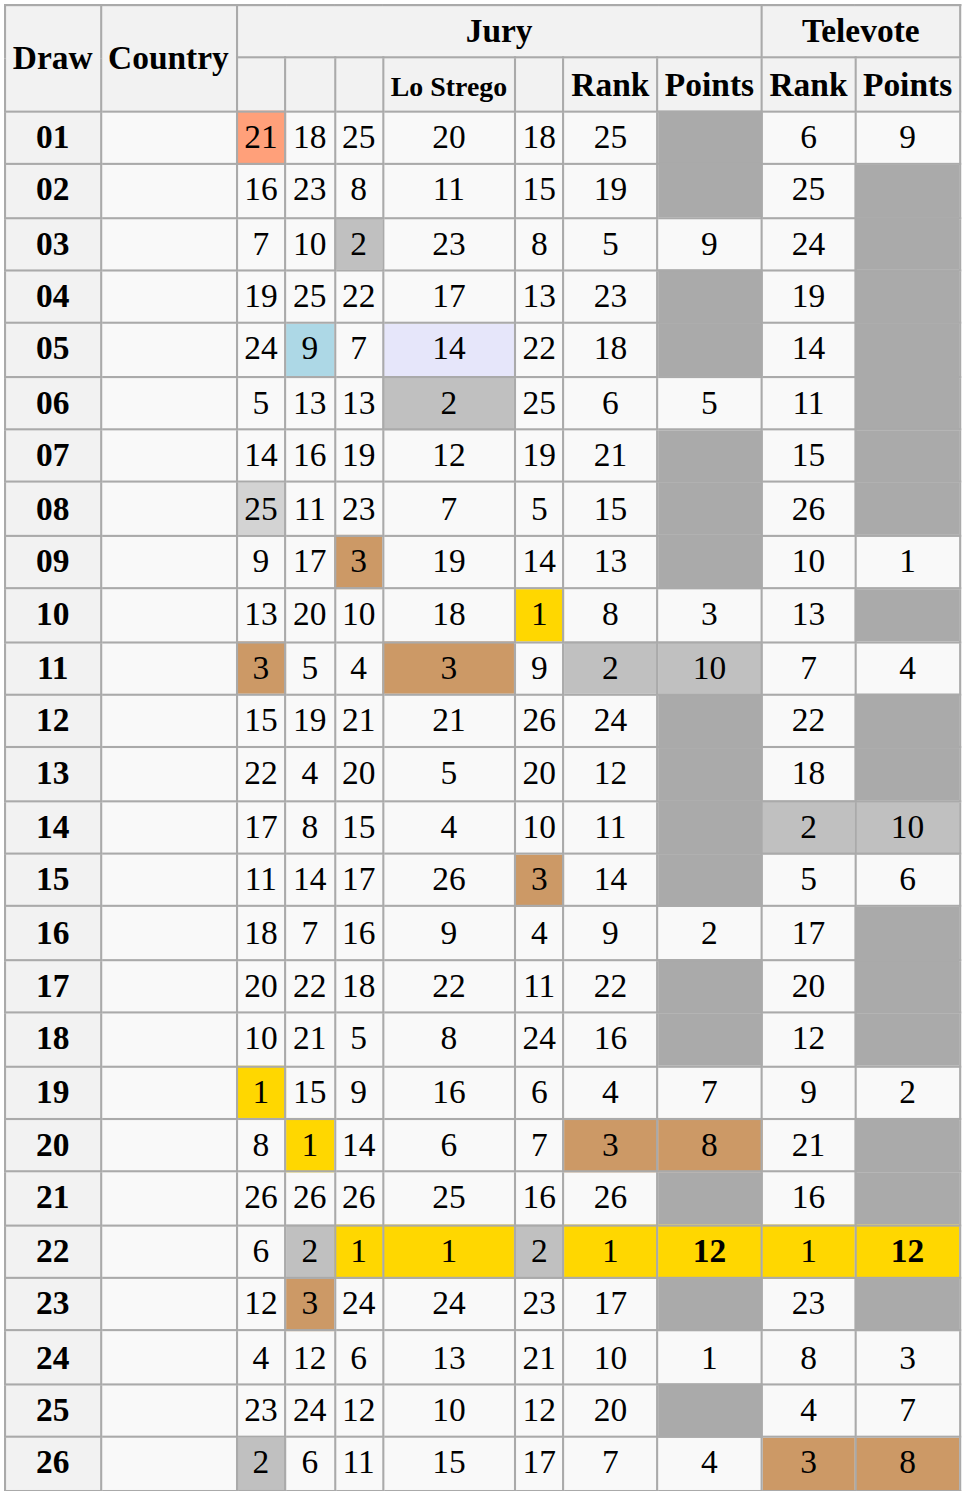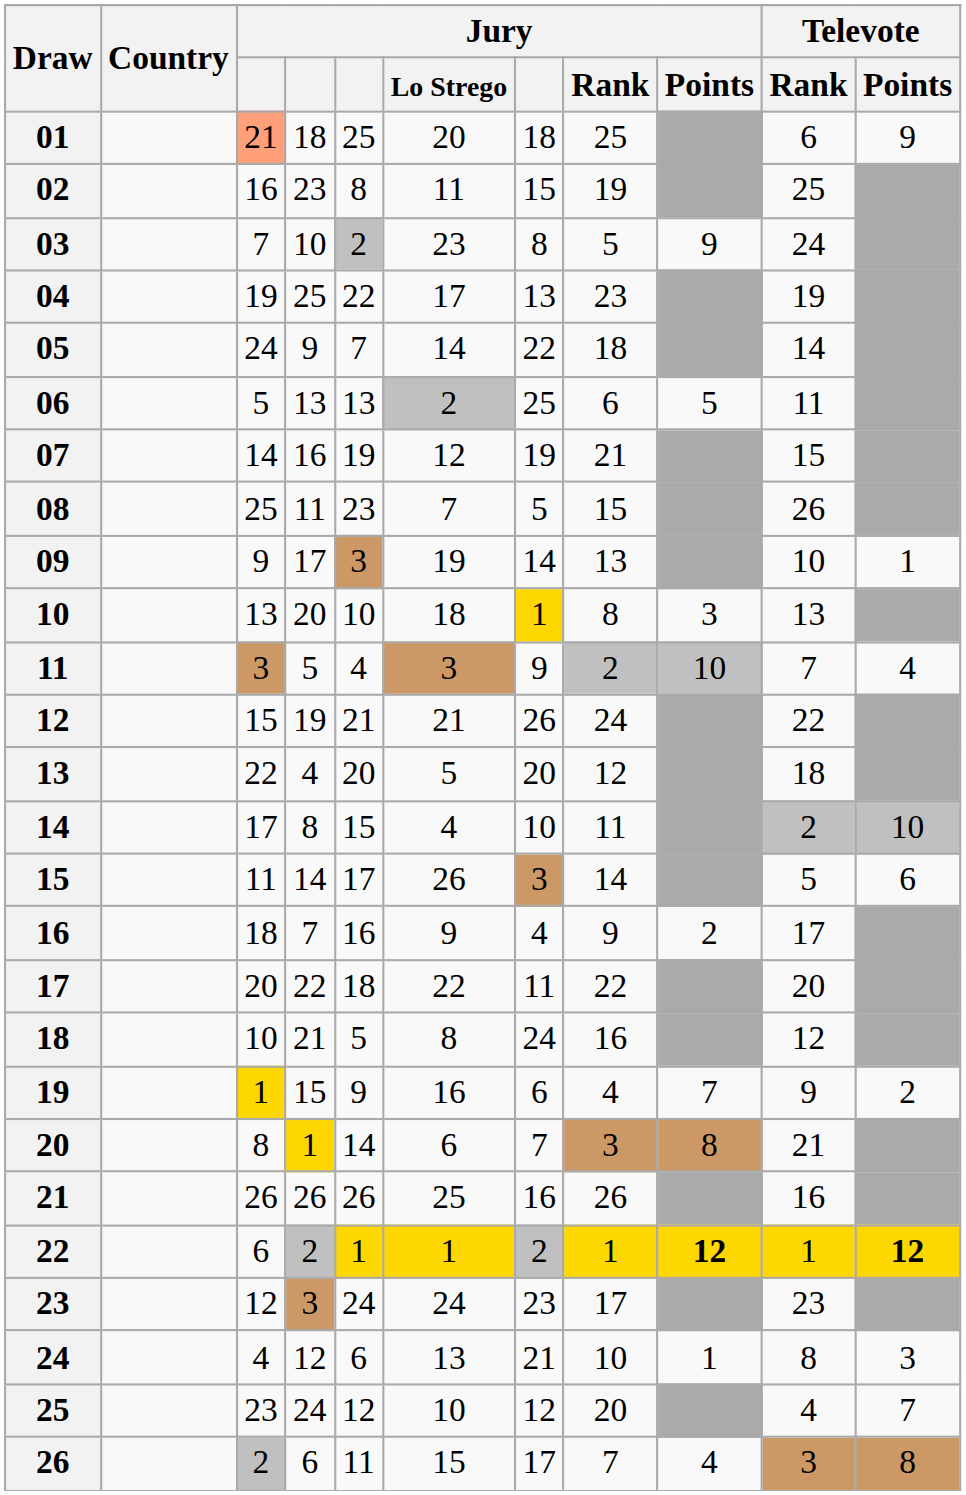(310, 349) lightblue background -> (310, 349) no background
(449, 349) lavender background -> (449, 349) no background
(261, 508) lightgrey background -> (261, 508) no background
